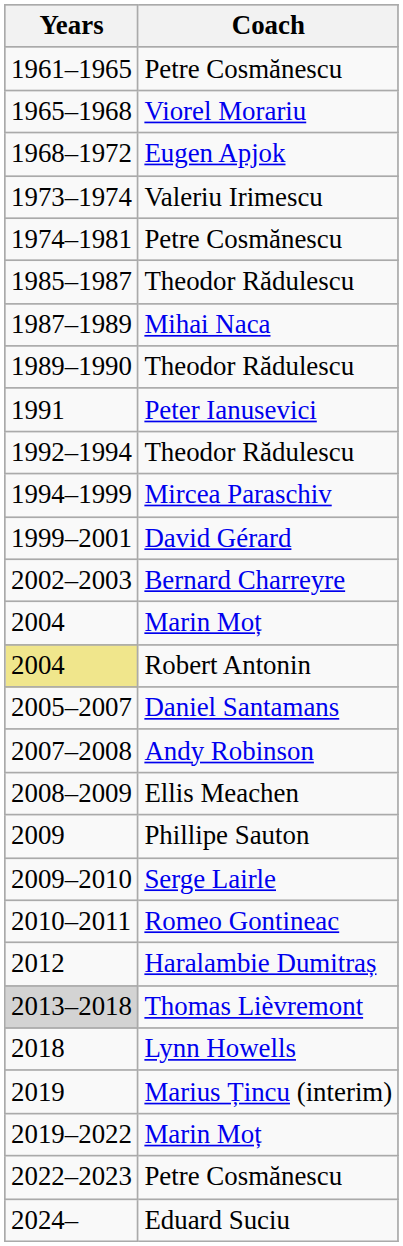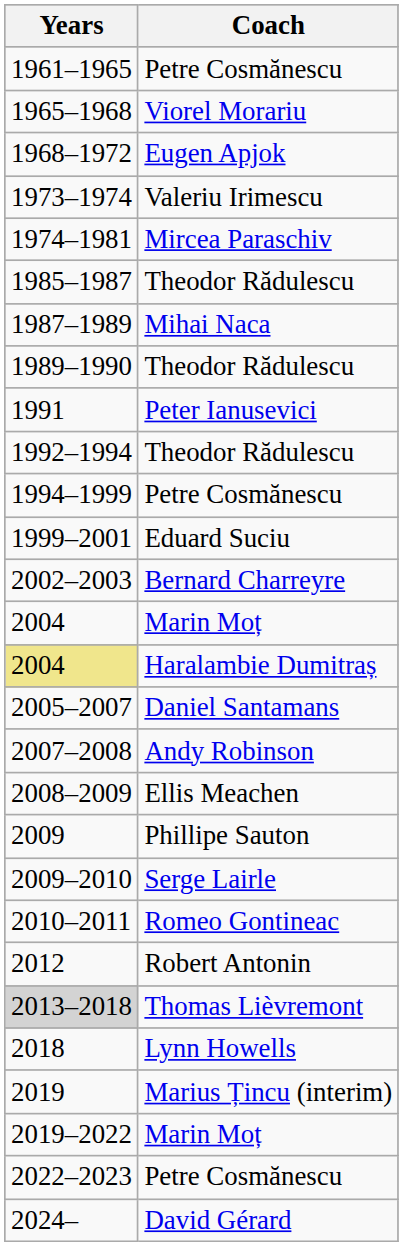(243, 238) Petre Cosmănescu -> (238, 238) Mircea Paraschiv
(238, 494) Mircea Paraschiv -> (243, 494) Petre Cosmănescu
(218, 537) David Gérard -> (217, 537) Eduard Suciu
(228, 665) Robert Antonin -> (260, 665) Haralambie Dumitraș
(260, 963) Haralambie Dumitraș -> (228, 963) Robert Antonin
(217, 1219) Eduard Suciu -> (218, 1219) David Gérard
